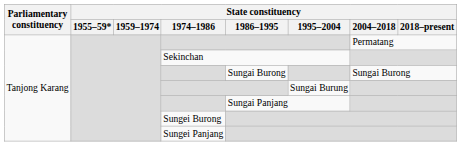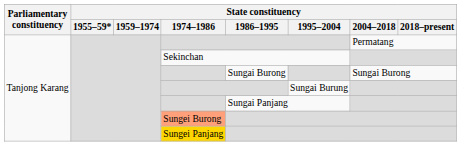(192, 118) no background -> (192, 118) lightsalmon background
(193, 133) no background -> (193, 133) gold background
